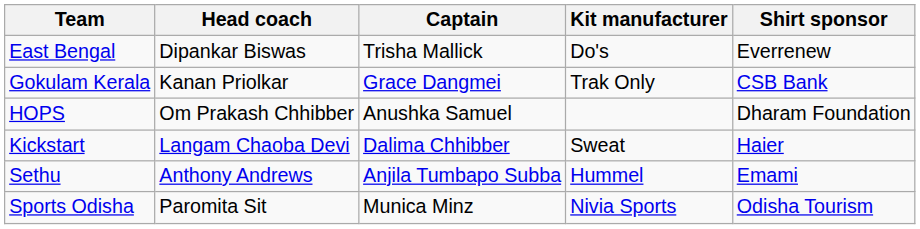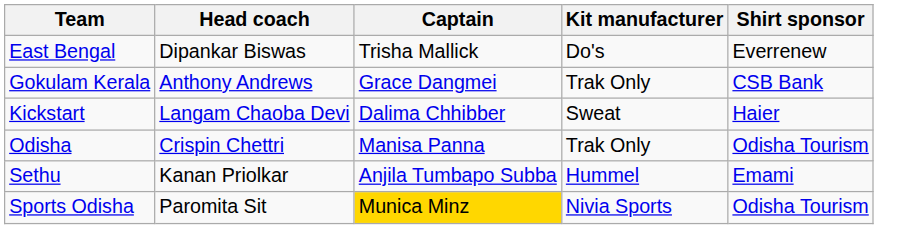(224, 82) Kanan Priolkar -> (236, 82) Anthony Andrews
- row: (37, 113)
+ row: (40, 144)
(236, 176) Anthony Andrews -> (224, 176) Kanan Priolkar
(418, 207) no background -> (414, 207) gold background
